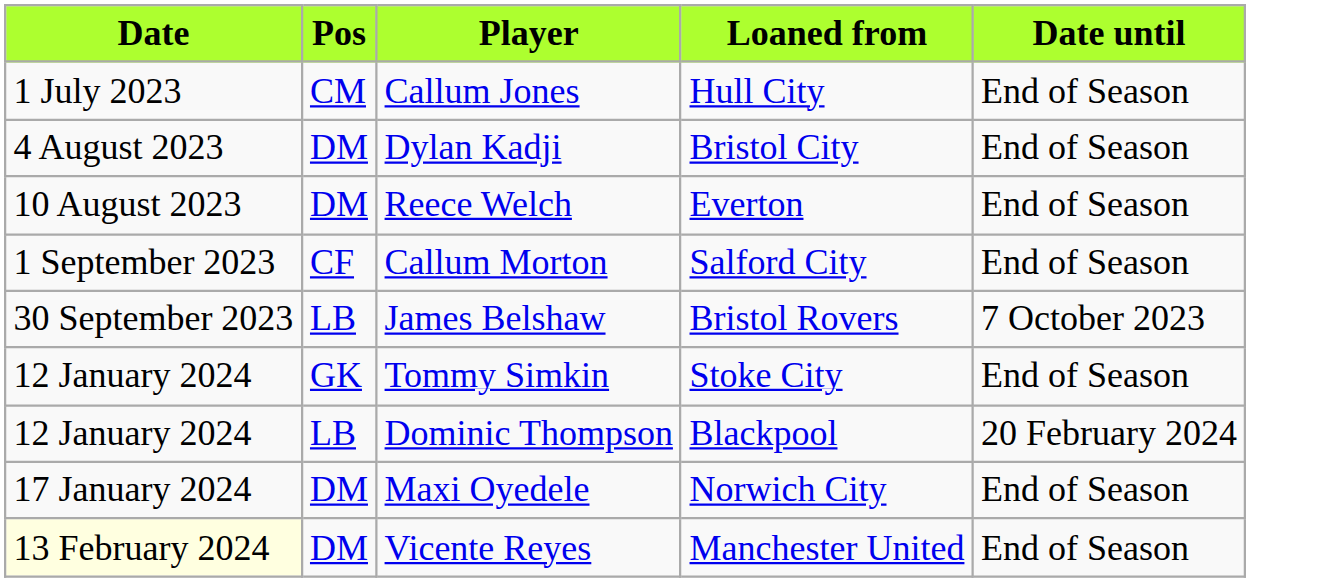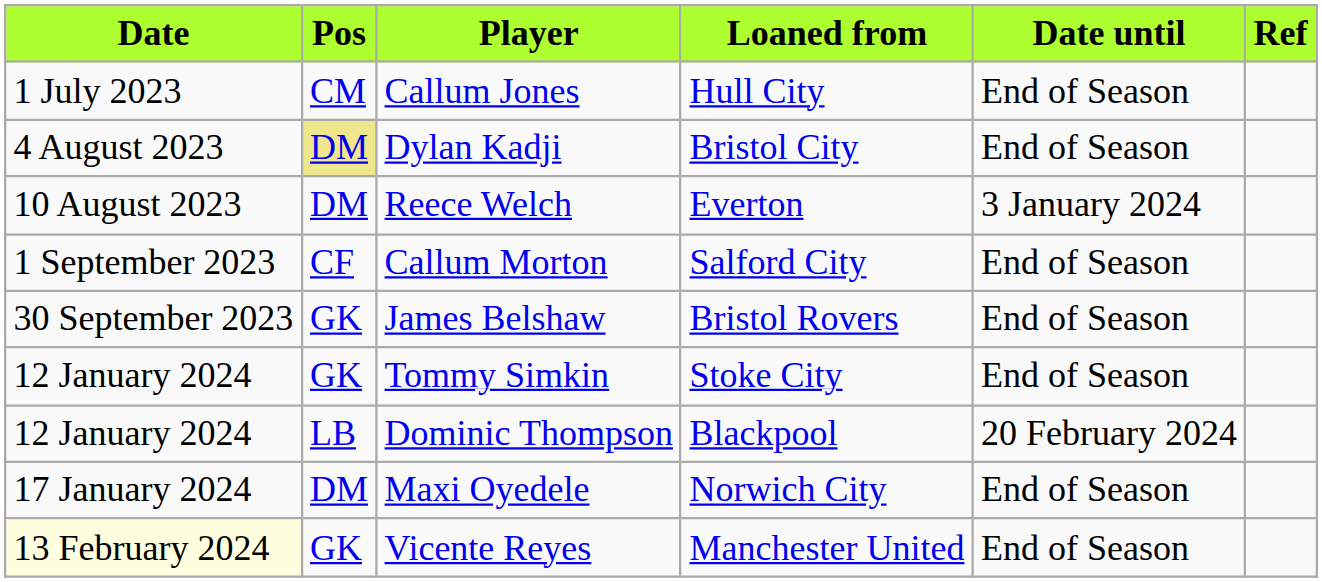+ column: (1281, 33)
(339, 147) no background -> (339, 147) khaki background
(1085, 204) End of Season -> (1091, 204) 3 January 2024
(333, 318) LB -> (336, 318) GK
(1093, 318) 7 October 2023 -> (1085, 318) End of Season
(339, 546) DM -> (336, 546) GK
